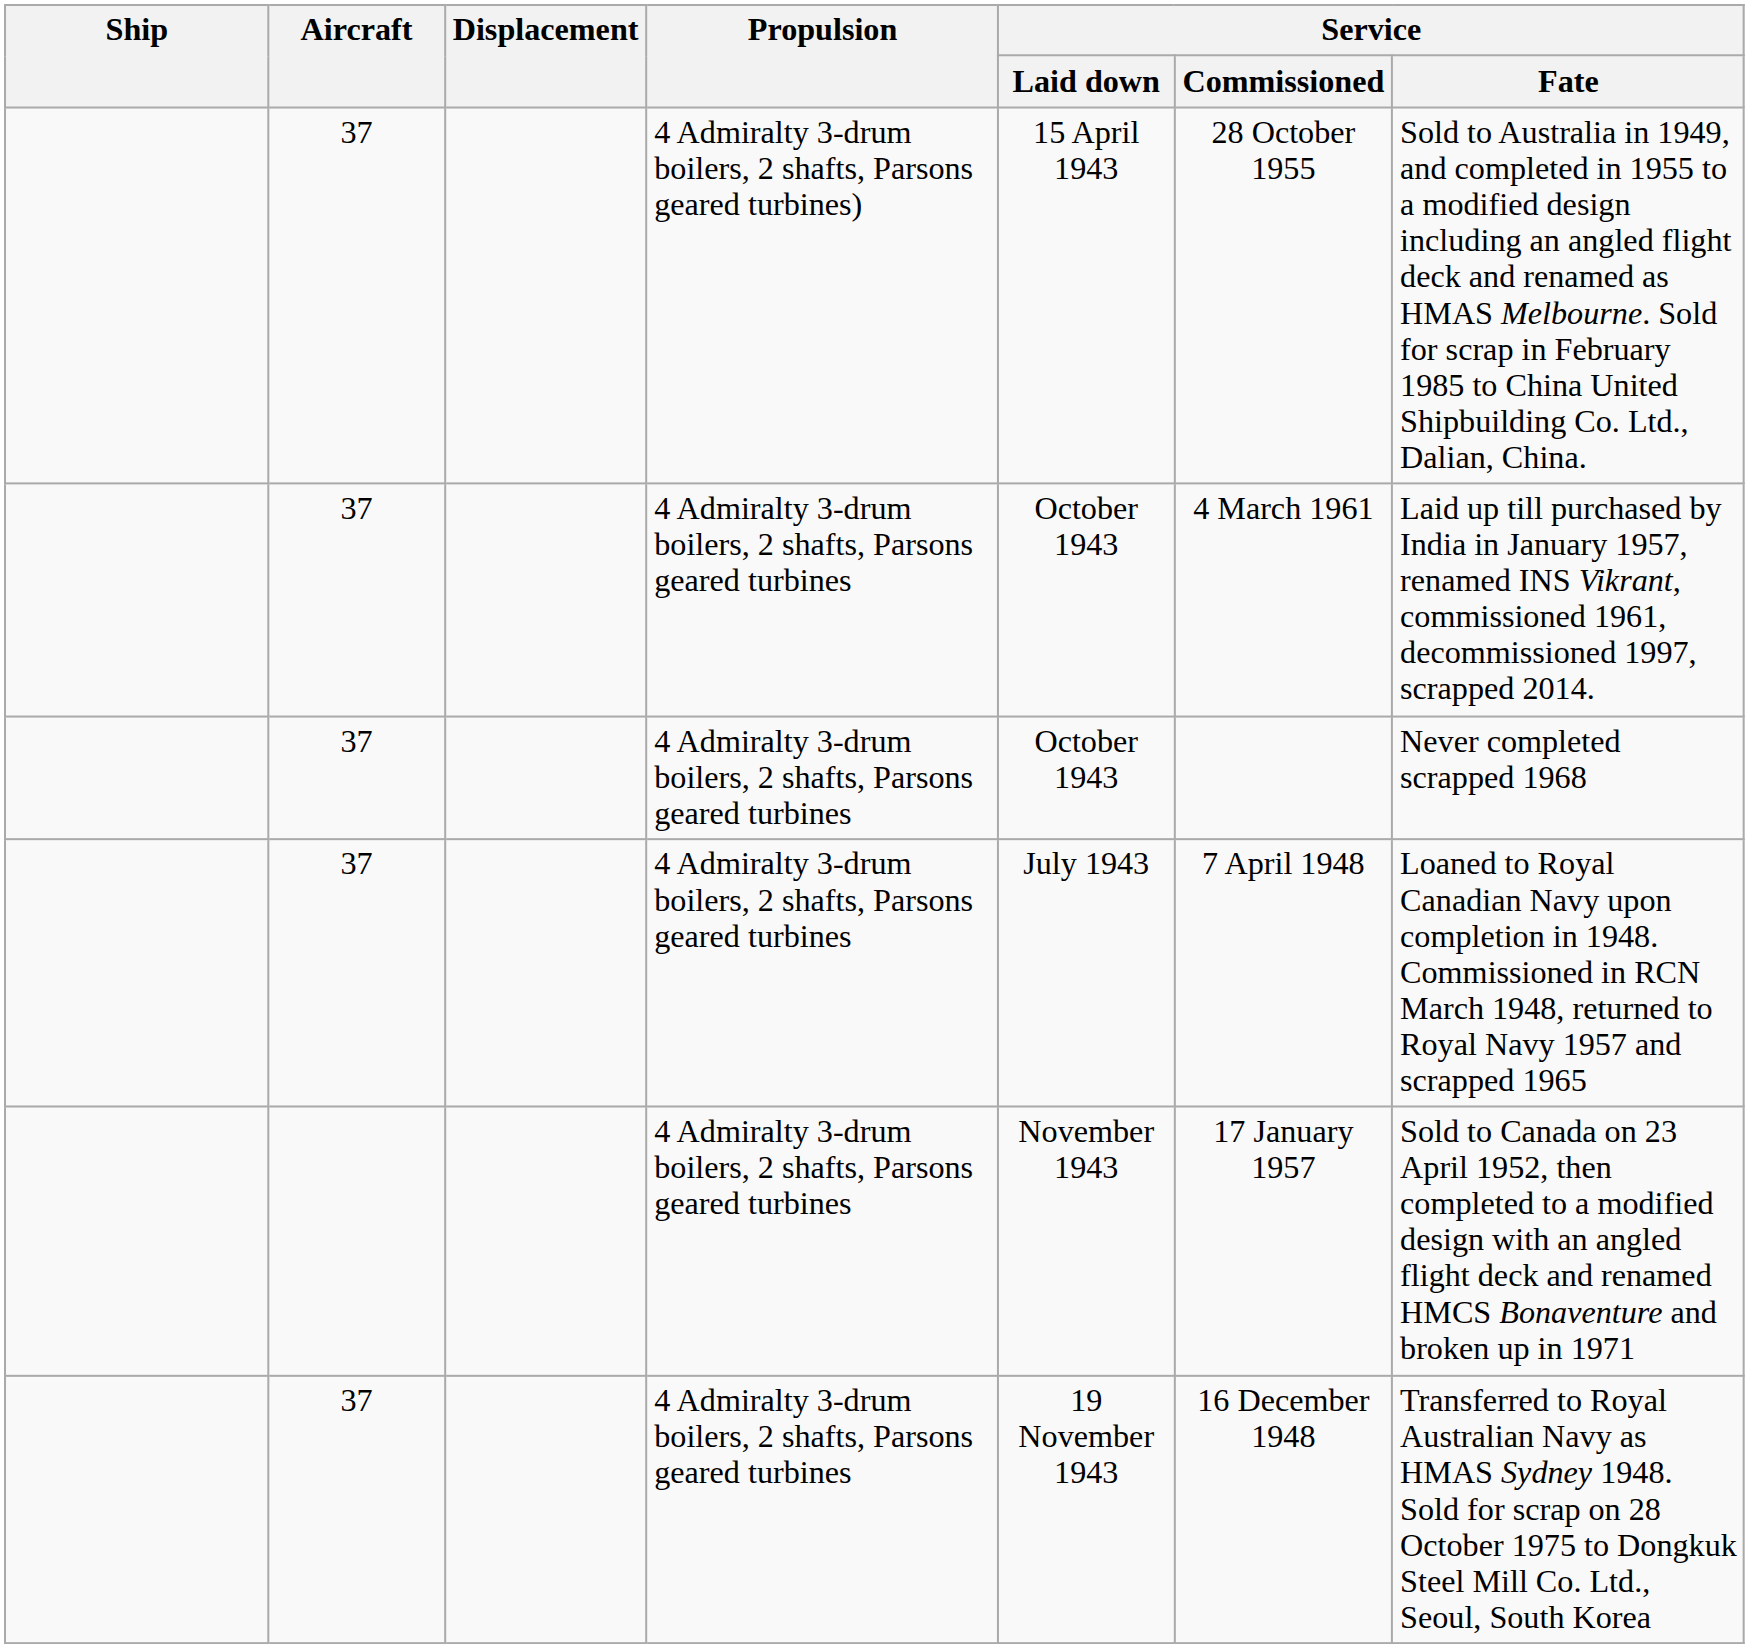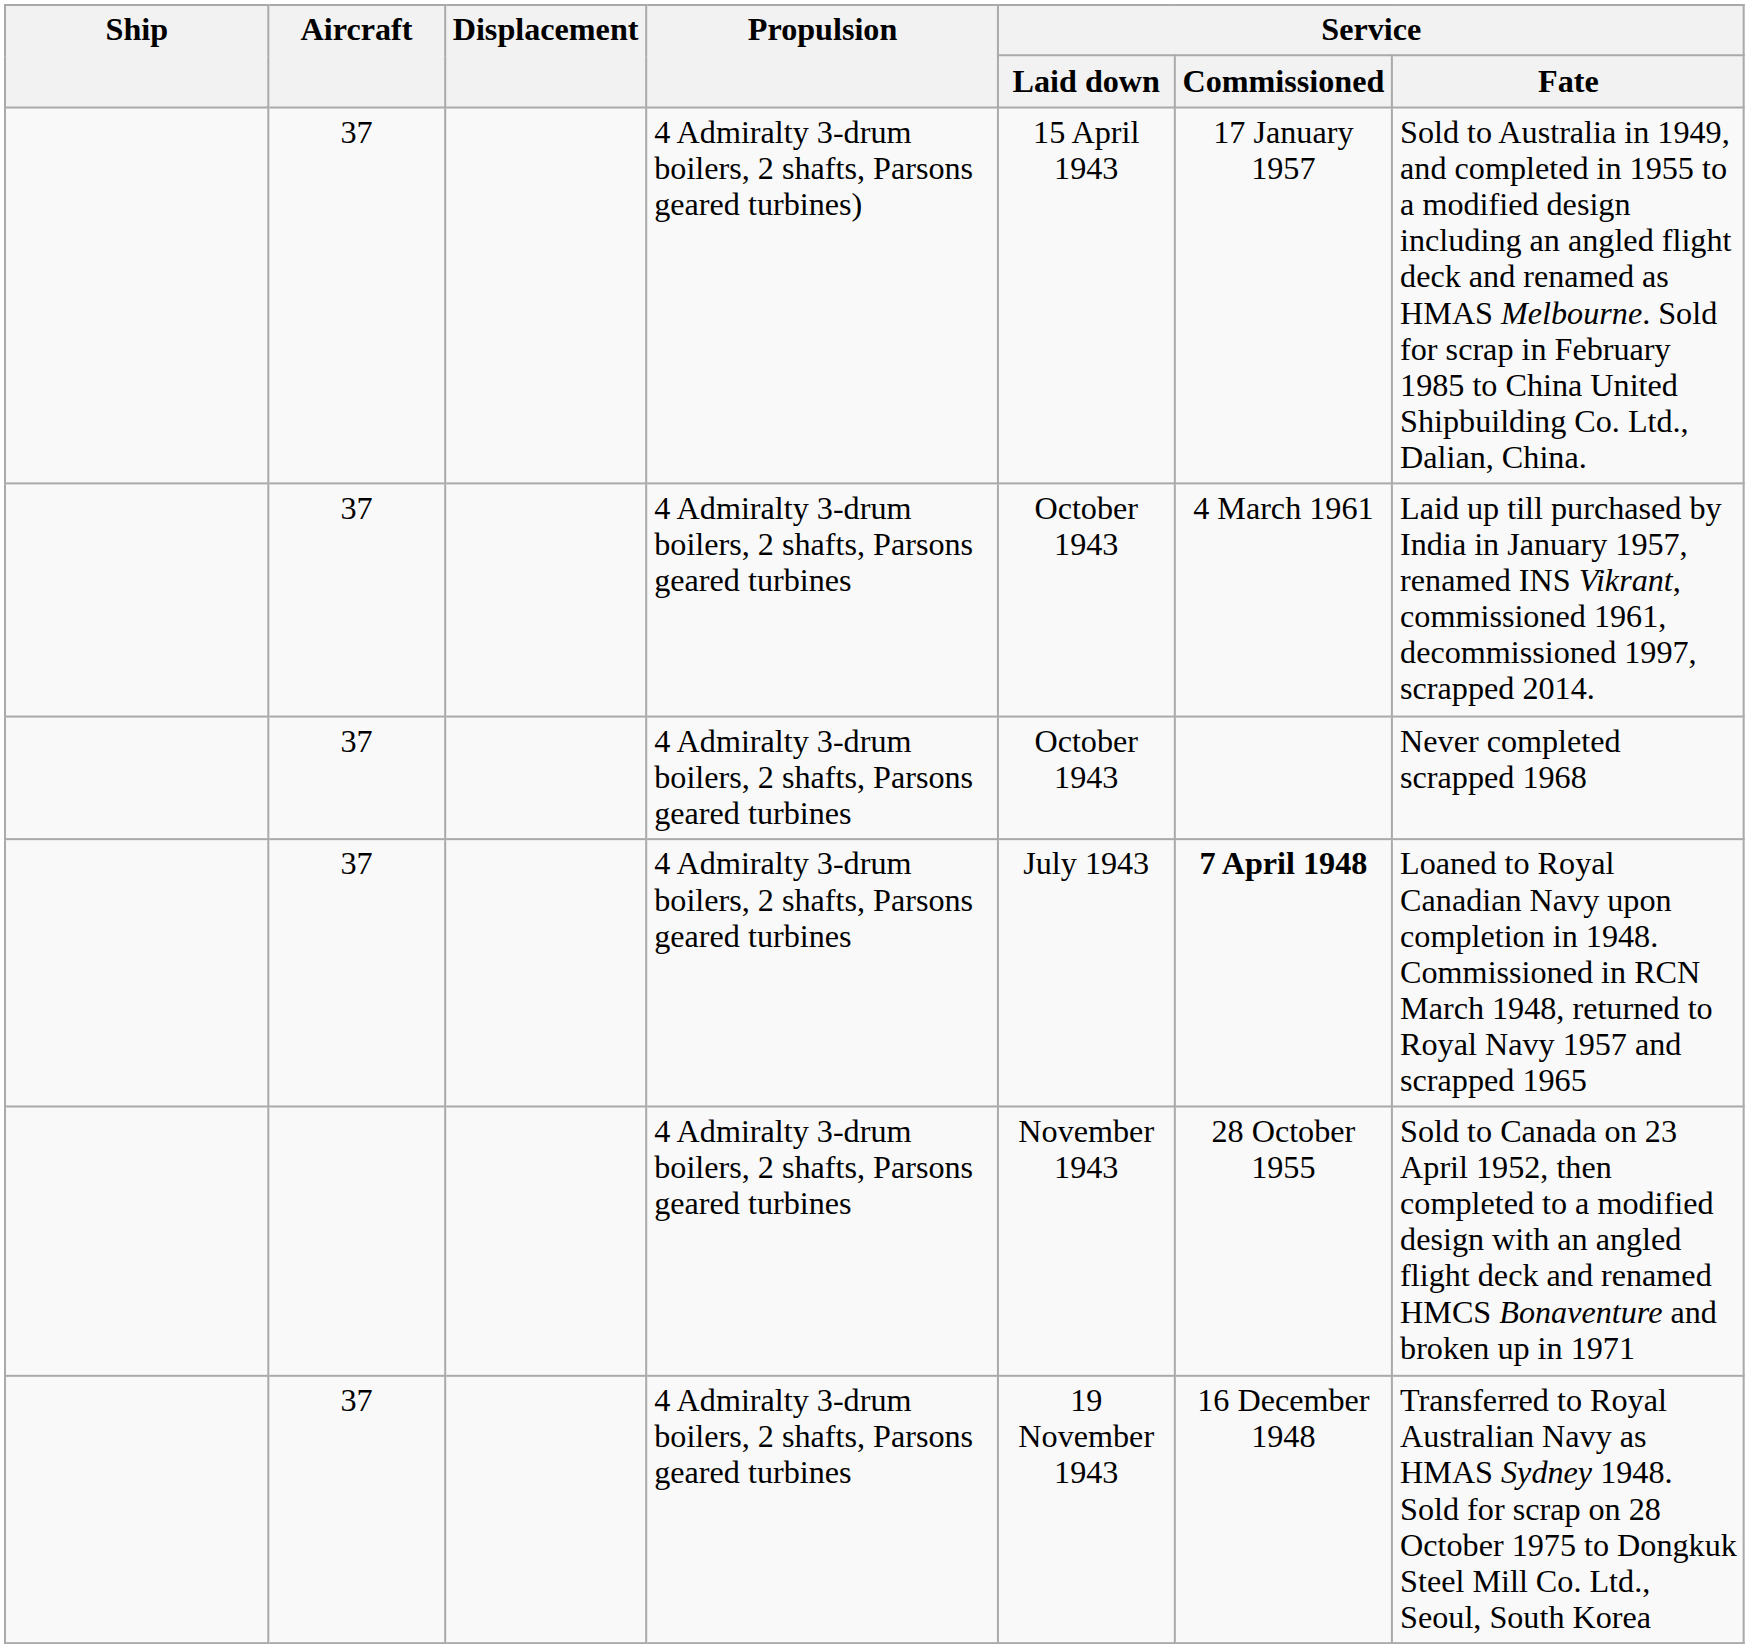(1283, 150) 28 October 1955 -> (1283, 150) 17 January 1957
(1283, 863) normal -> (1283, 863) bold
(1283, 1150) 17 January 1957 -> (1283, 1150) 28 October 1955
